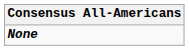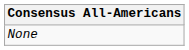(23, 35) bold -> (23, 35) normal
